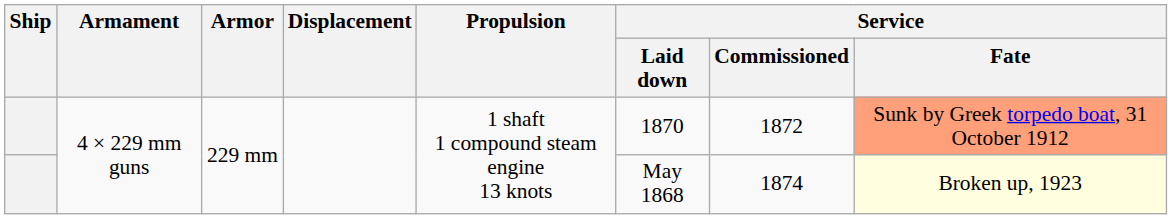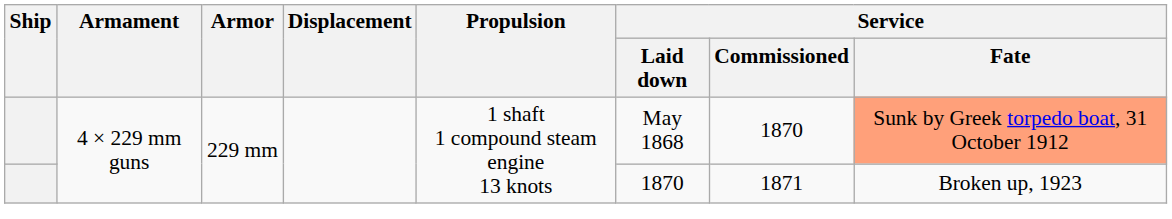(662, 125) 1870 -> (662, 130) May 1868
(782, 125) 1872 -> (782, 130) 1870
(662, 183) May 1868 -> (662, 183) 1870
(782, 183) 1874 -> (782, 183) 1871
(1010, 183) lightyellow background -> (1010, 183) no background
